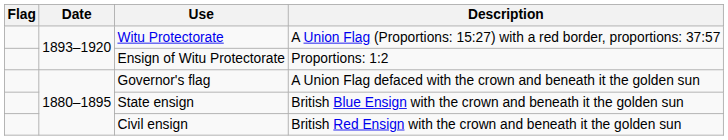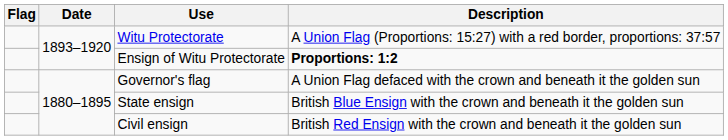(340, 59) normal -> (344, 59) bold
